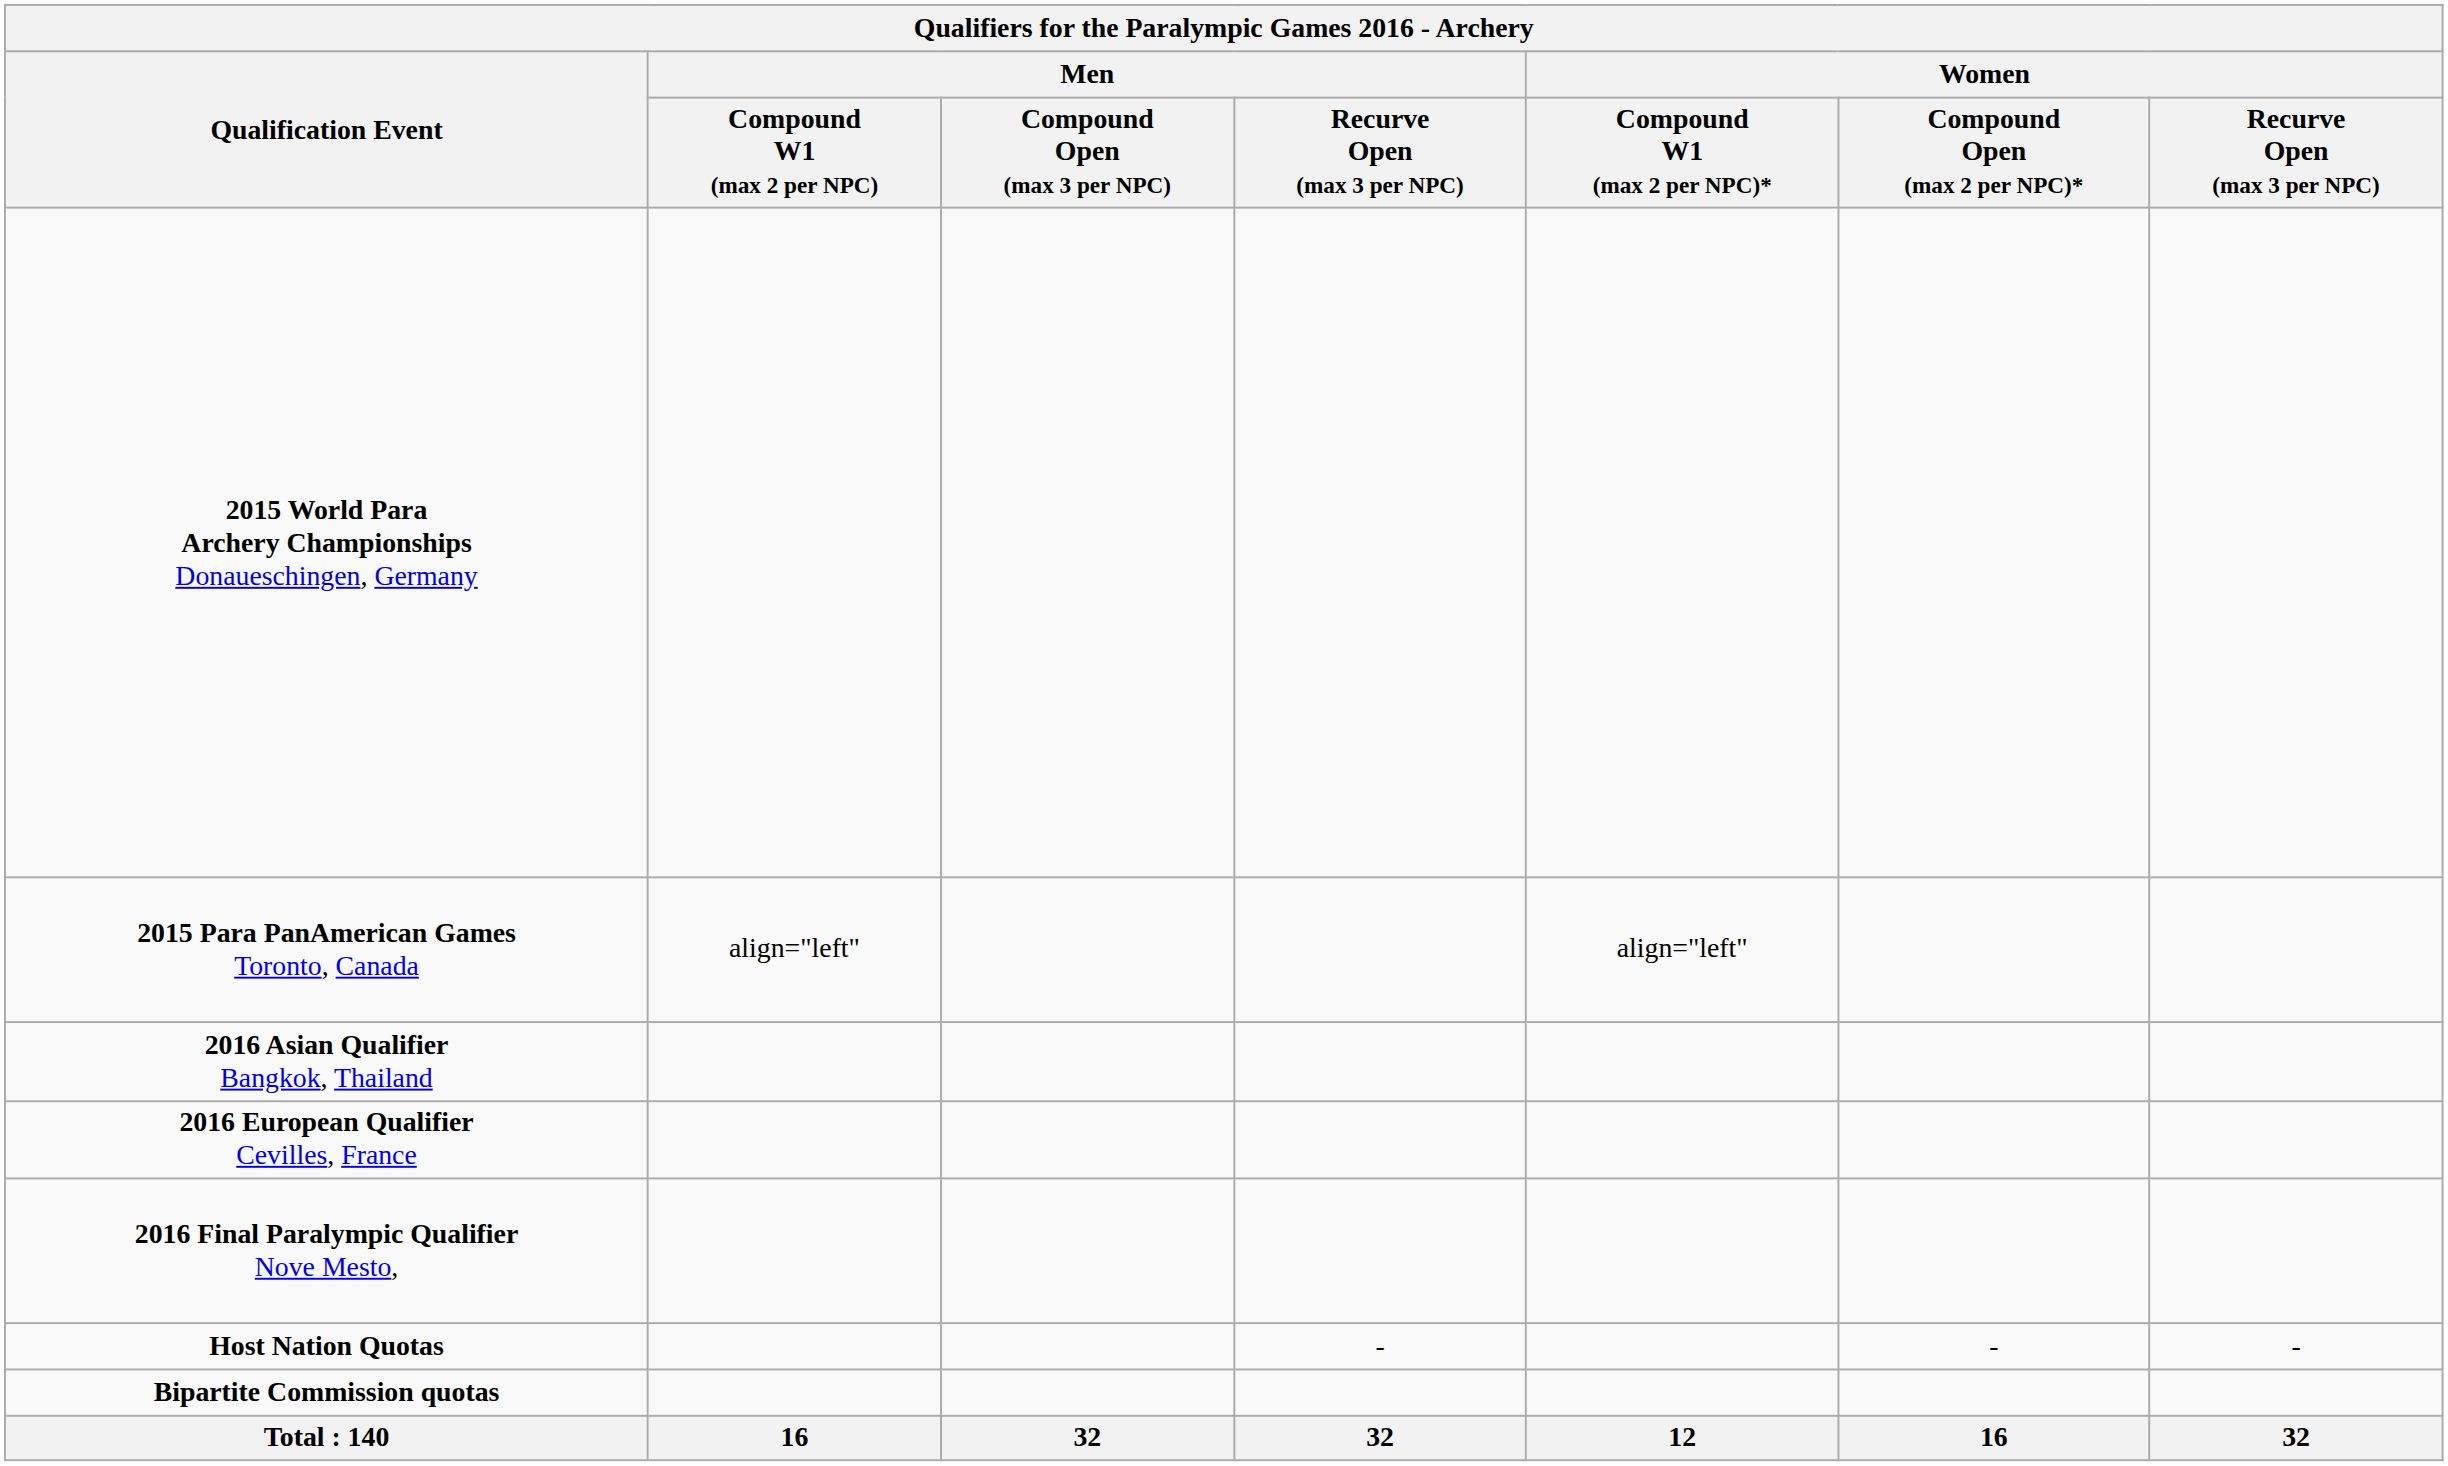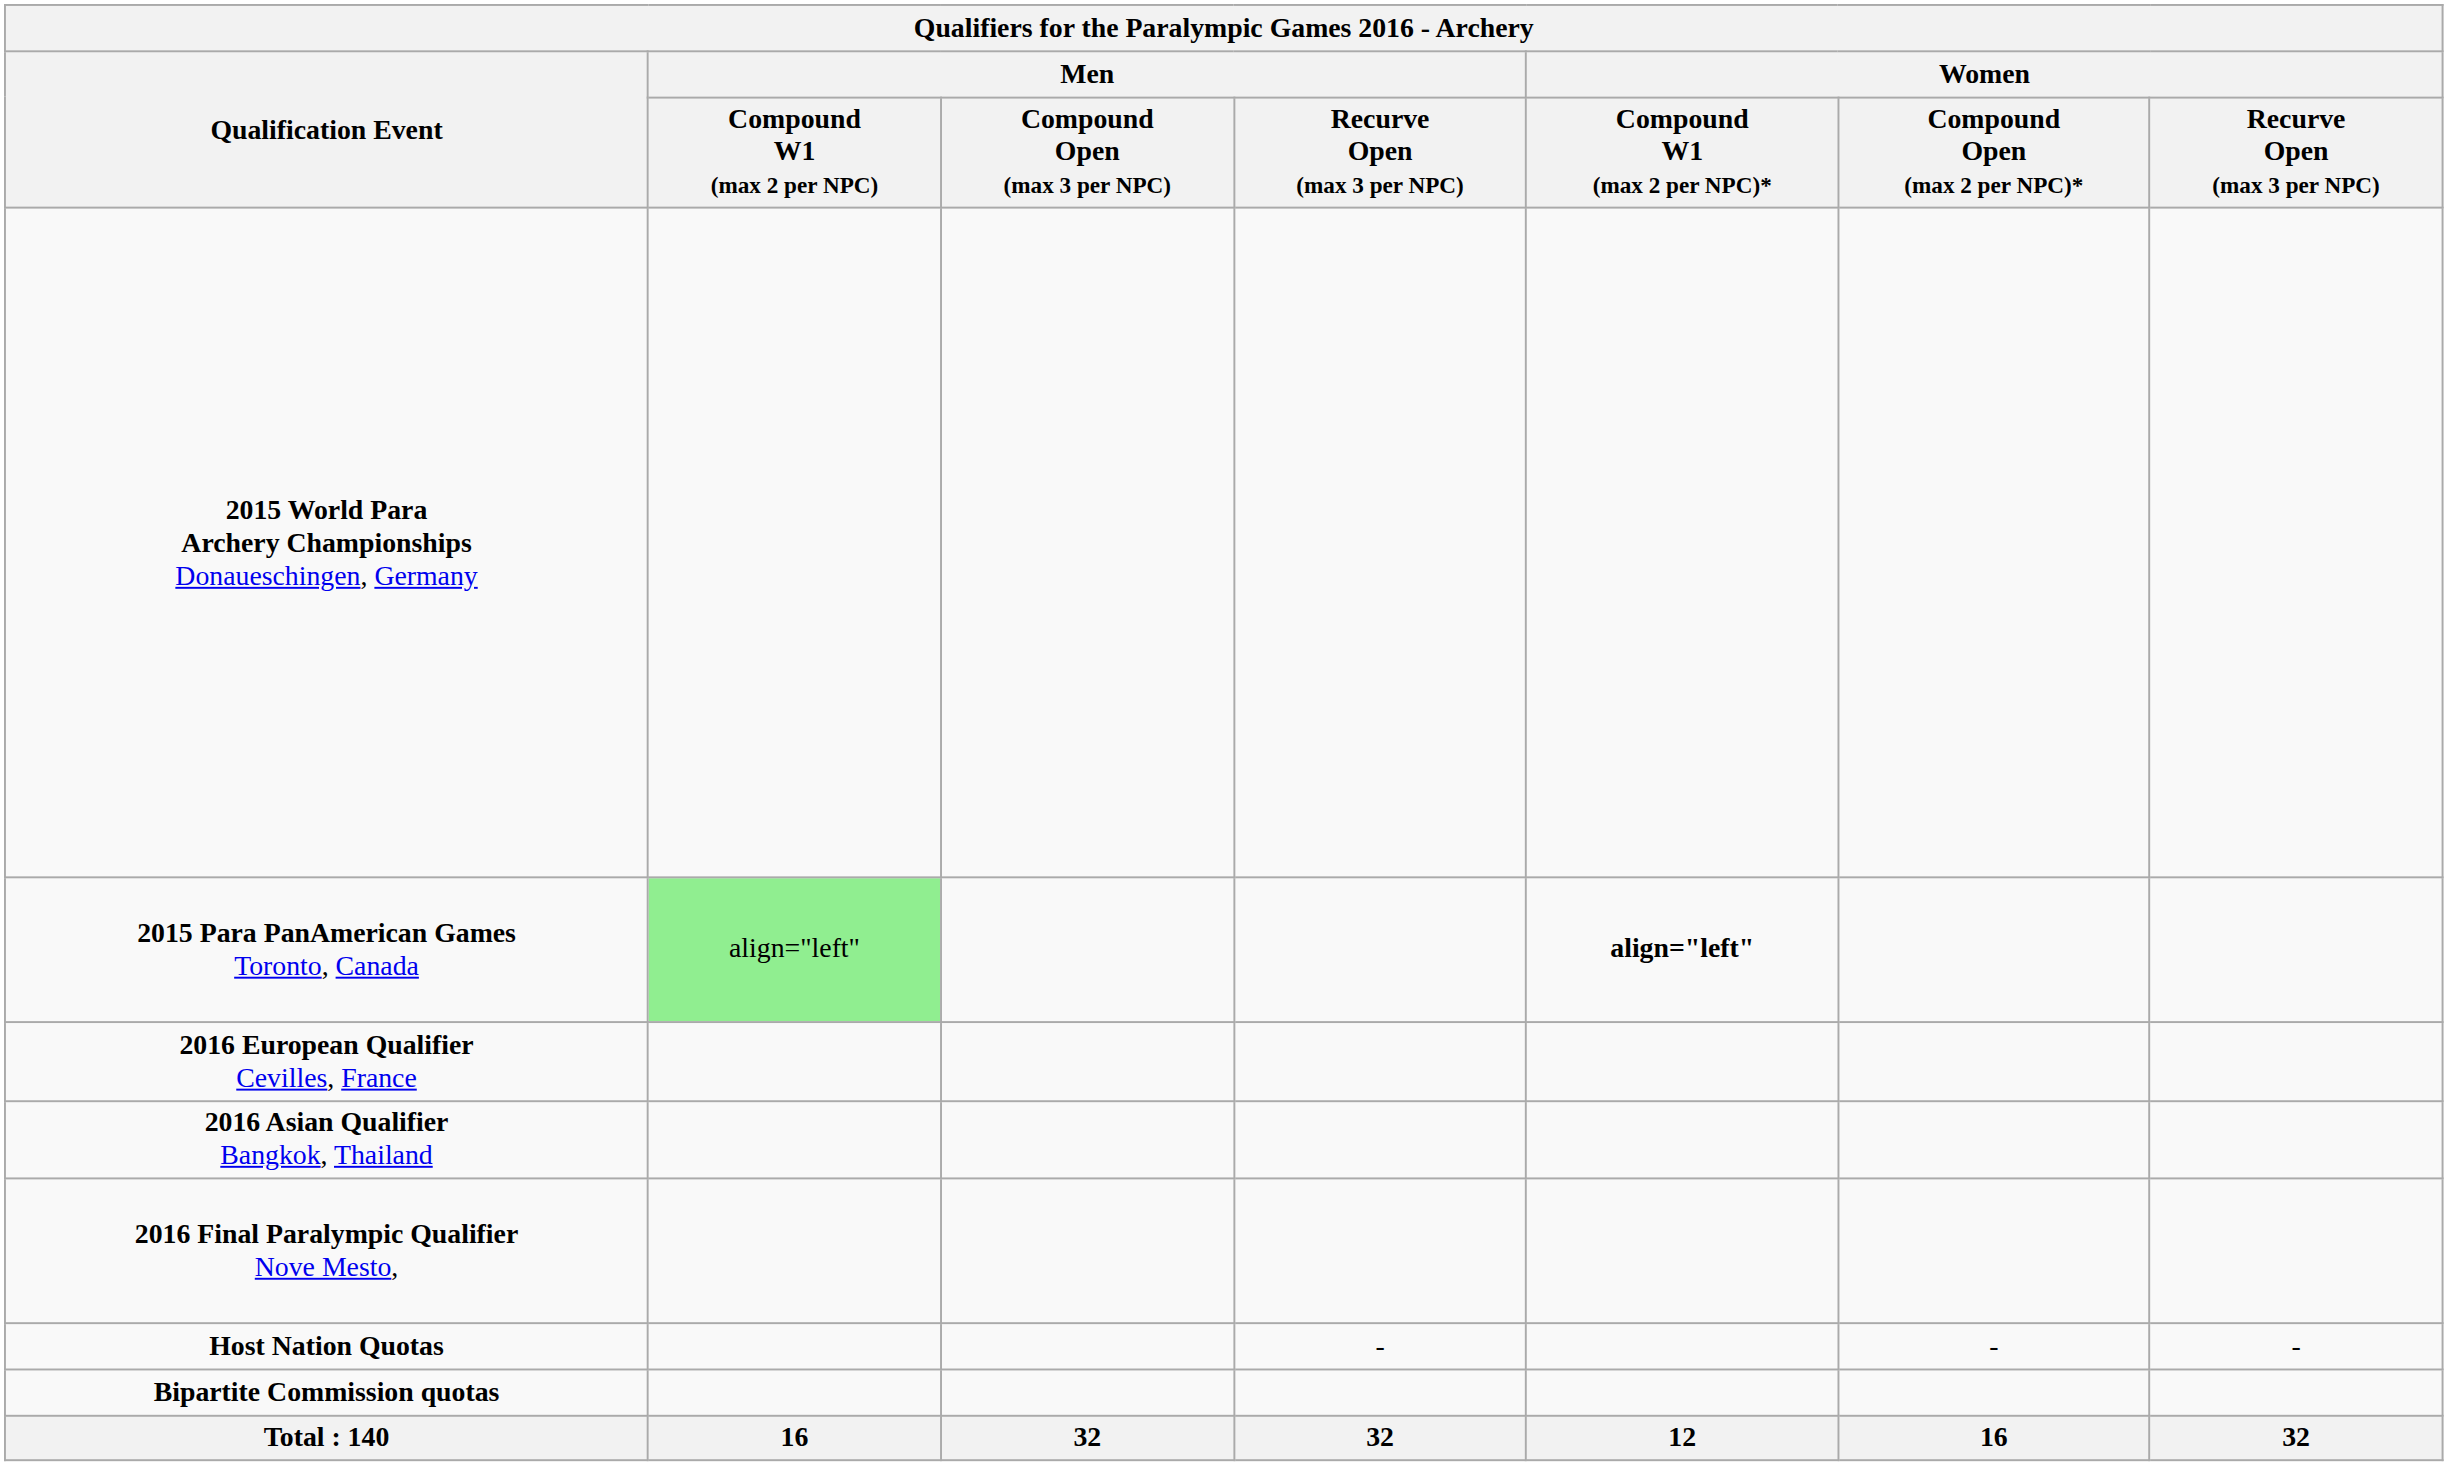(795, 949) no background -> (795, 949) lightgreen background
(1682, 949) normal -> (1682, 949) bold
rows swapped: (327, 1060) <-> (327, 1139)
